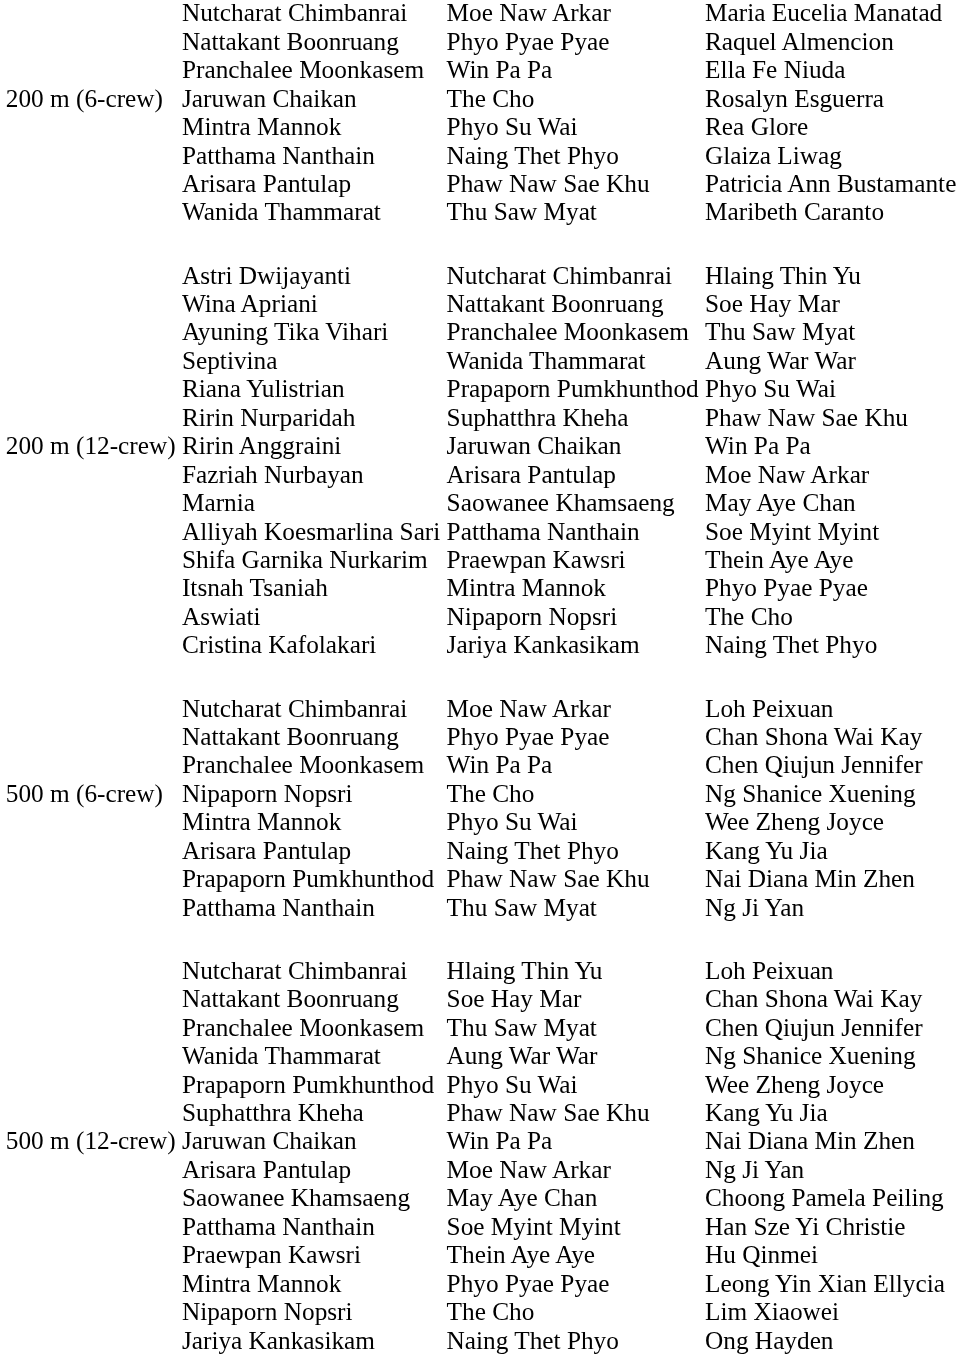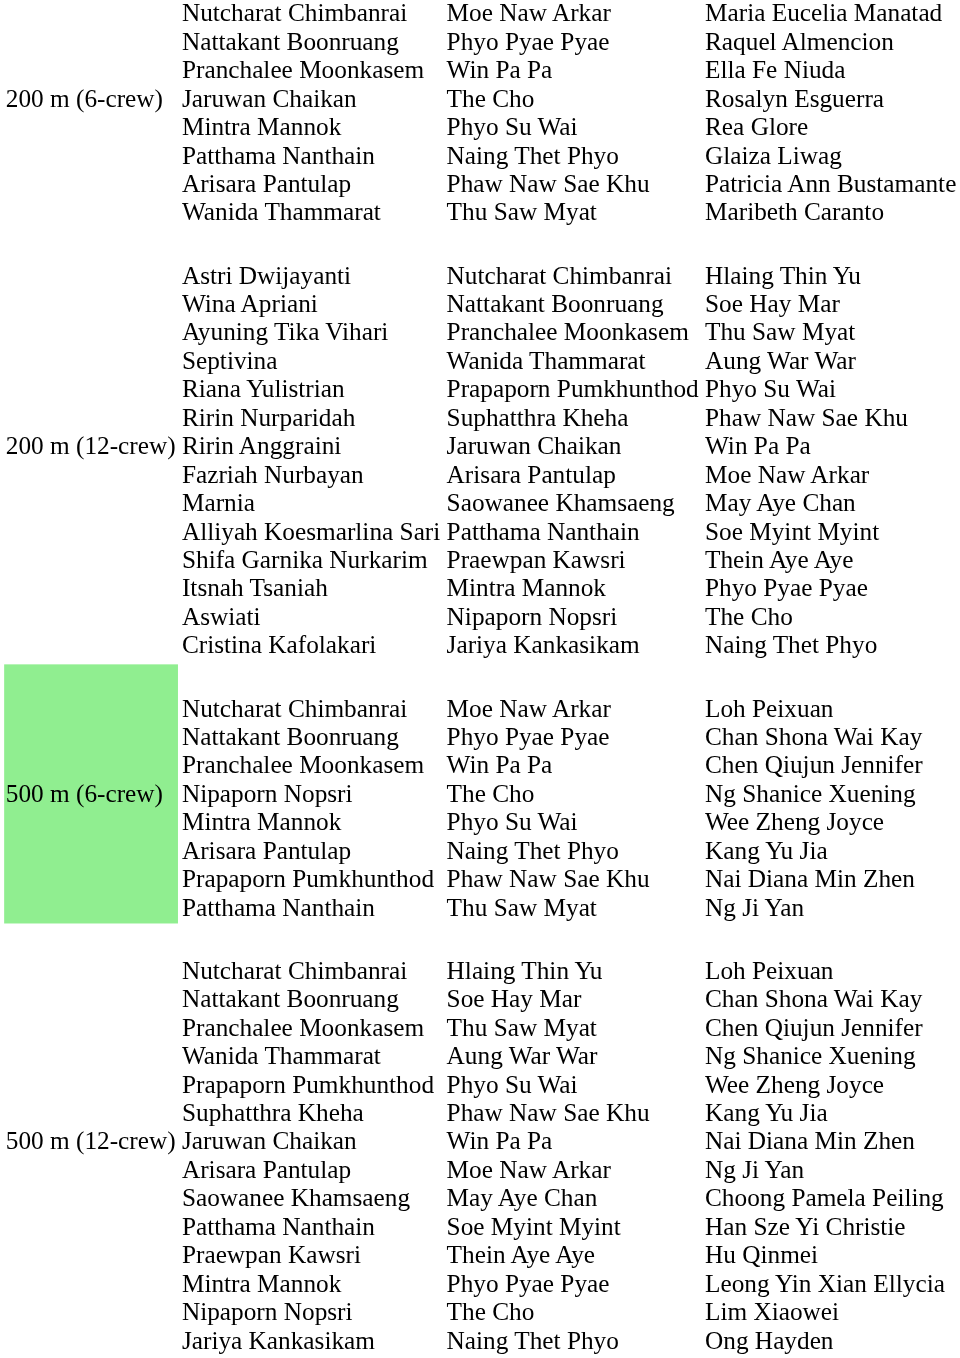(84, 793) no background -> (84, 793) lightgreen background
